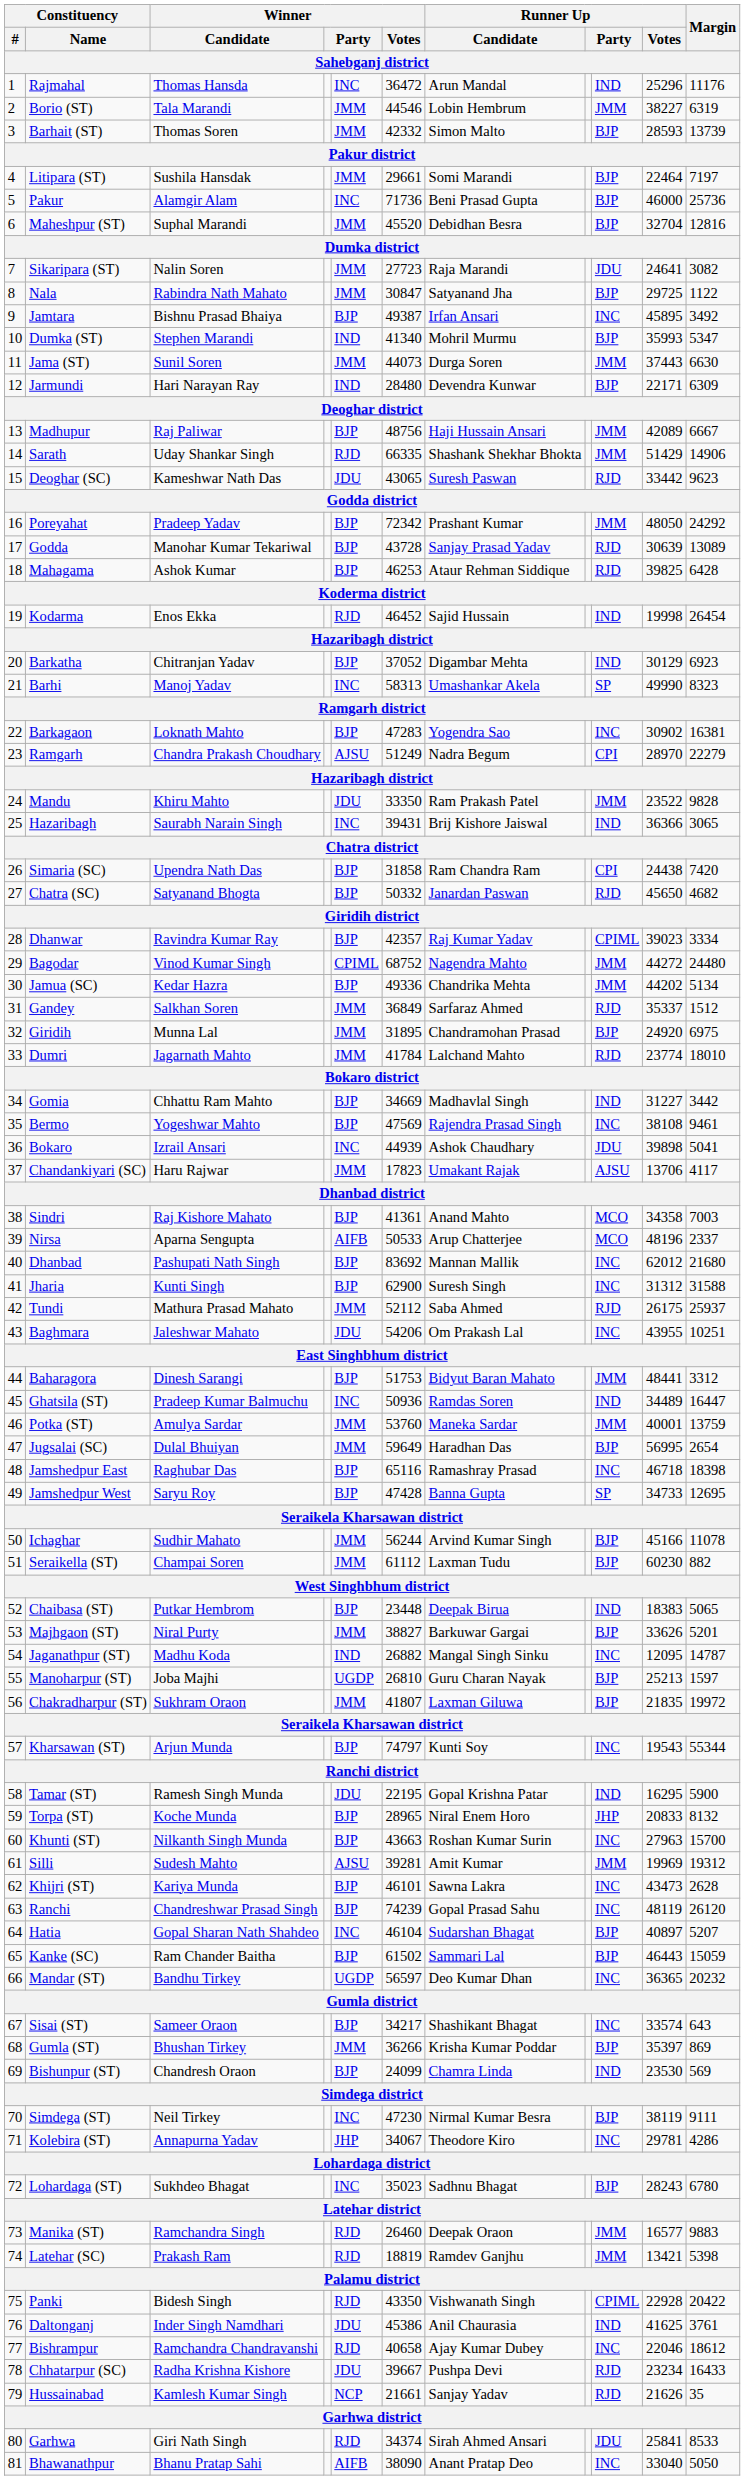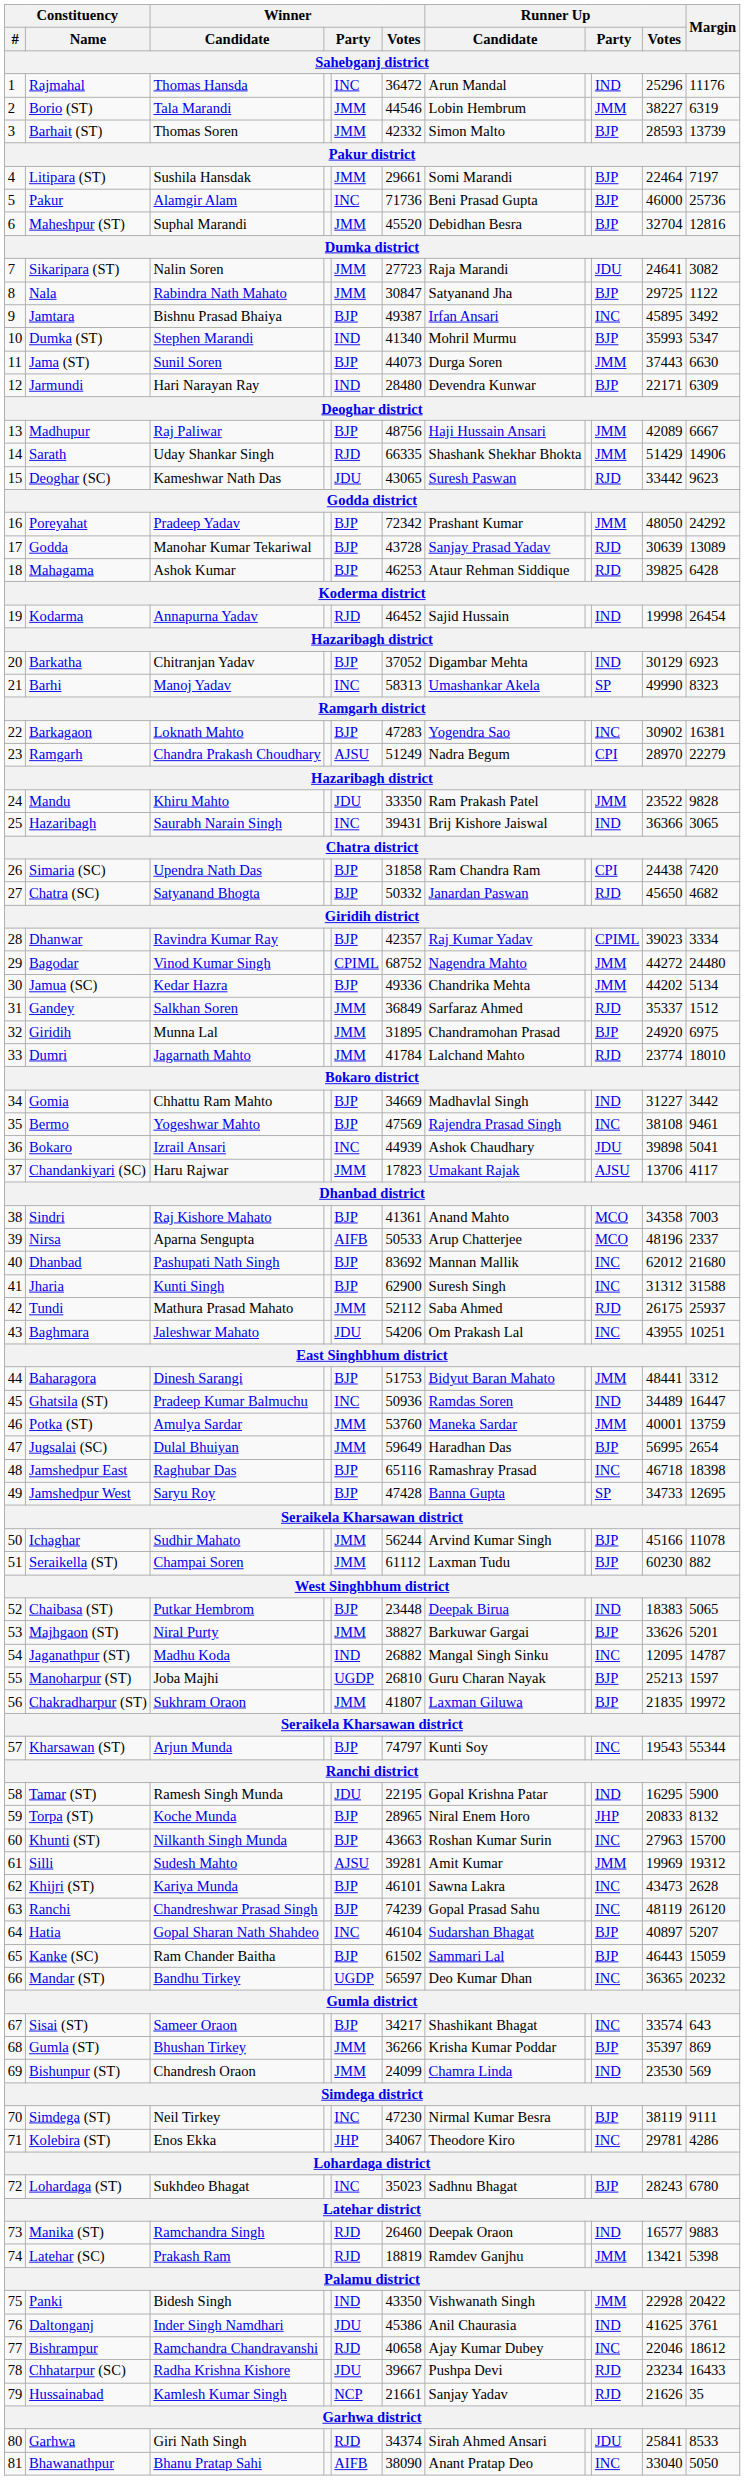(350, 362) JMM -> (346, 362) BJP
(185, 616) Enos Ekka -> (206, 616) Annapurna Yadav
(346, 2071) BJP -> (350, 2071) JMM
(206, 2140) Annapurna Yadav -> (185, 2140) Enos Ekka
(611, 2232) JMM -> (608, 2232) IND
(347, 2302) RJD -> (347, 2302) IND
(617, 2302) CPIML -> (611, 2302) JMM
